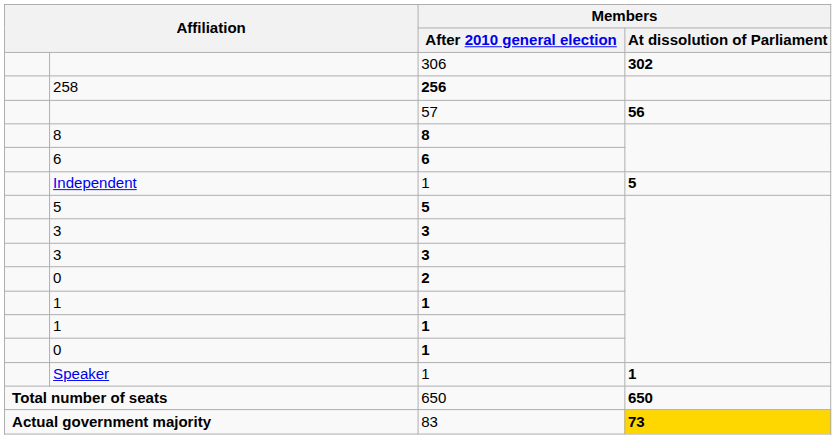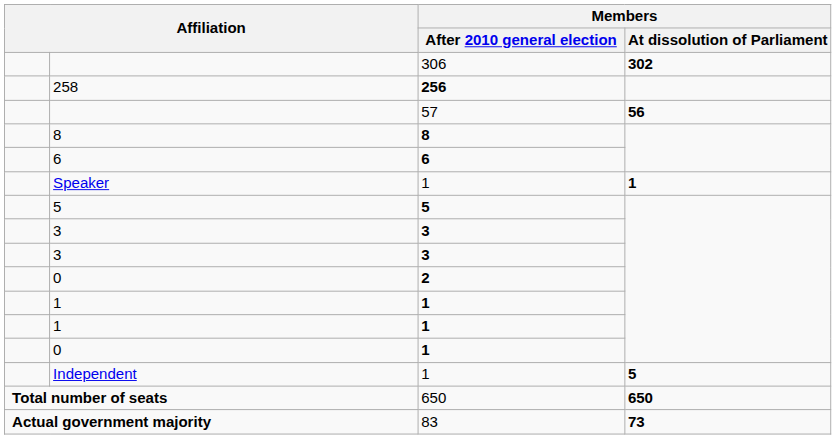rows swapped: (95, 183) <-> (81, 374)
(636, 421) gold background -> (636, 421) no background
